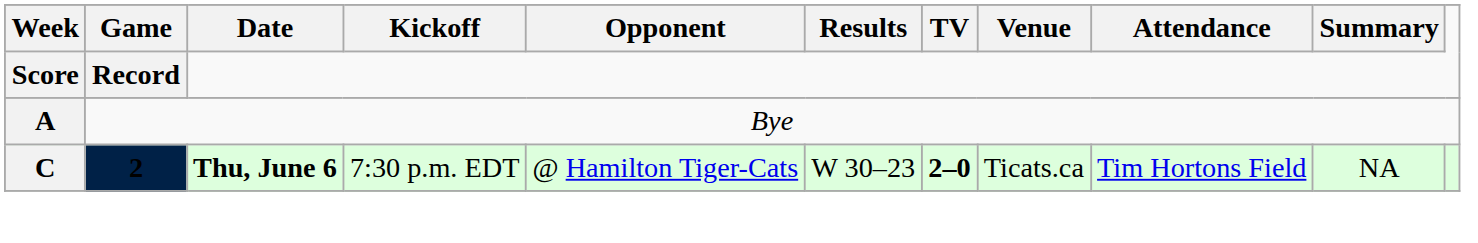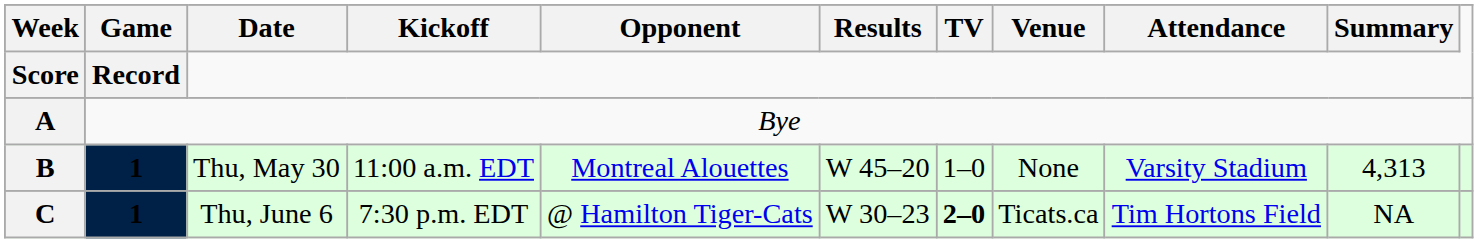+ row: (45, 167)
(136, 167) 2 -> (136, 214) 1
(265, 167) bold -> (266, 214) normal
